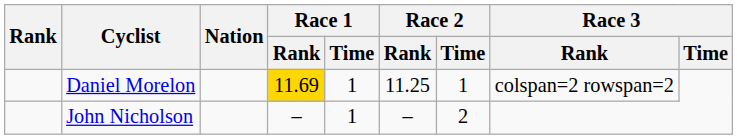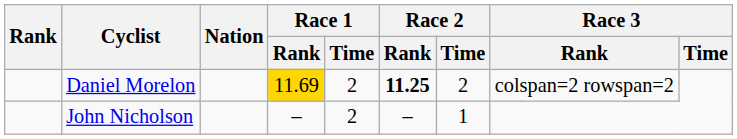(352, 85) 1 -> (352, 85) 2
(407, 85) normal -> (407, 85) bold
(463, 85) 1 -> (463, 85) 2
(352, 117) 1 -> (352, 117) 2
(463, 117) 2 -> (463, 117) 1
